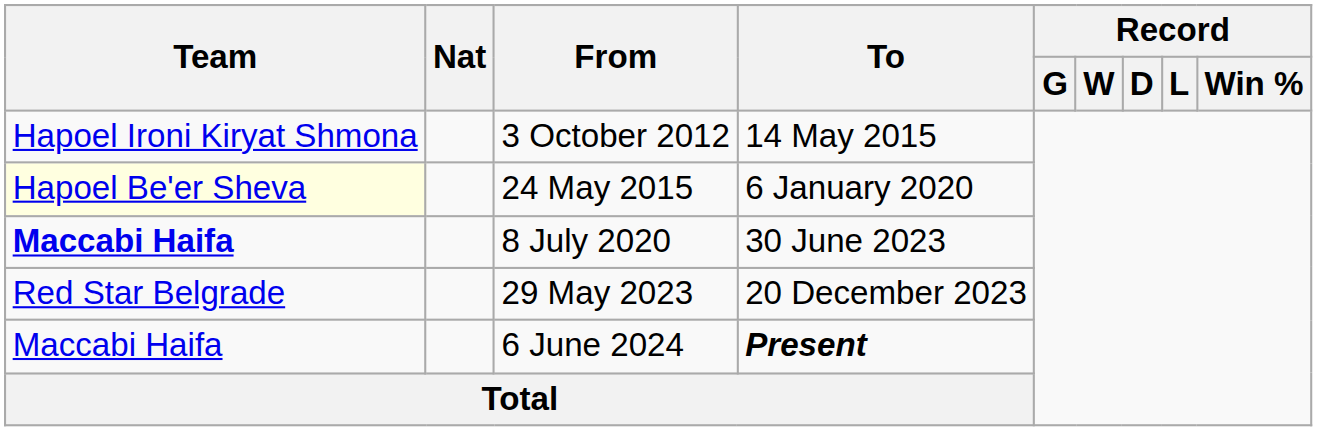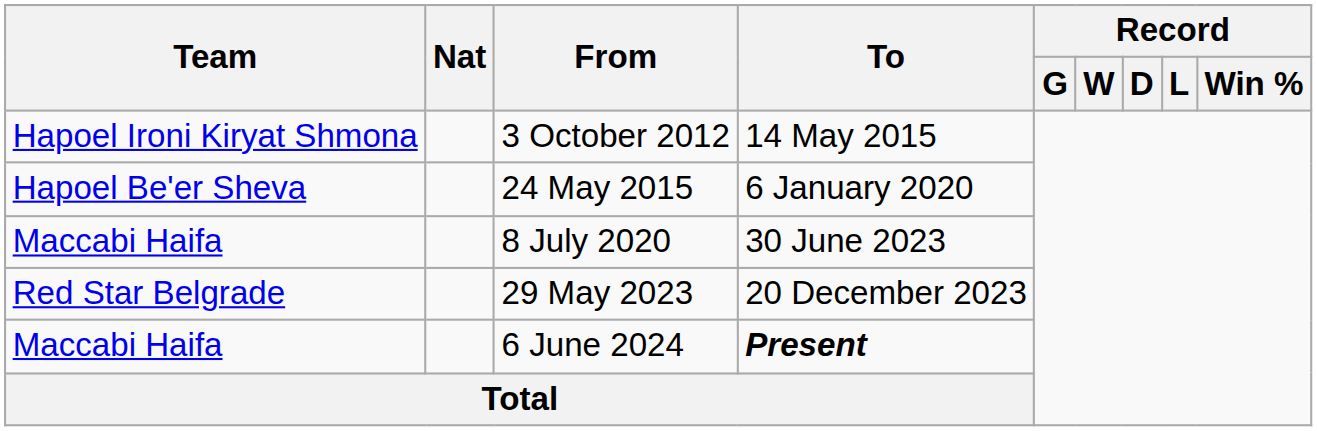(159, 188) lightyellow background -> (159, 188) no background
(123, 240) bold -> (118, 240) normal
